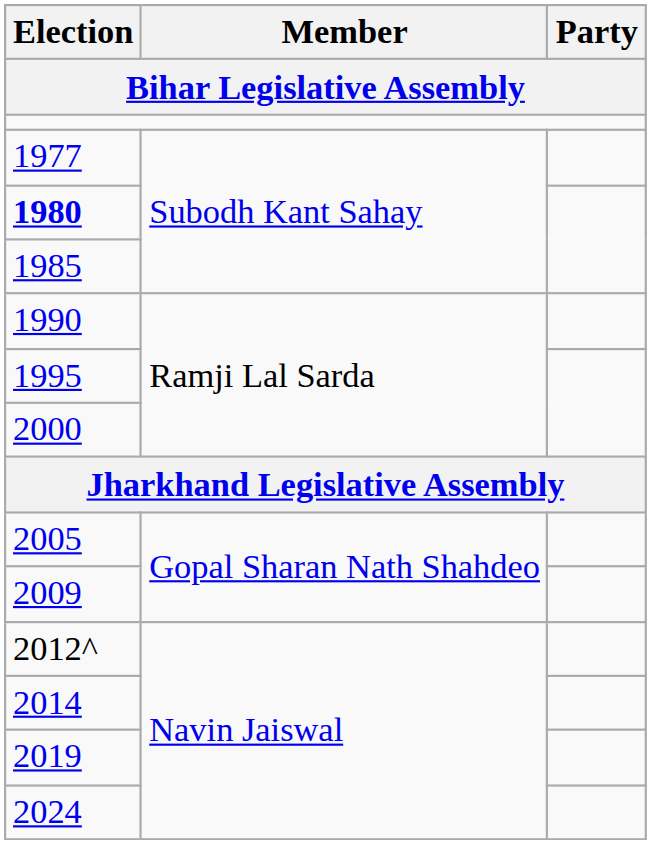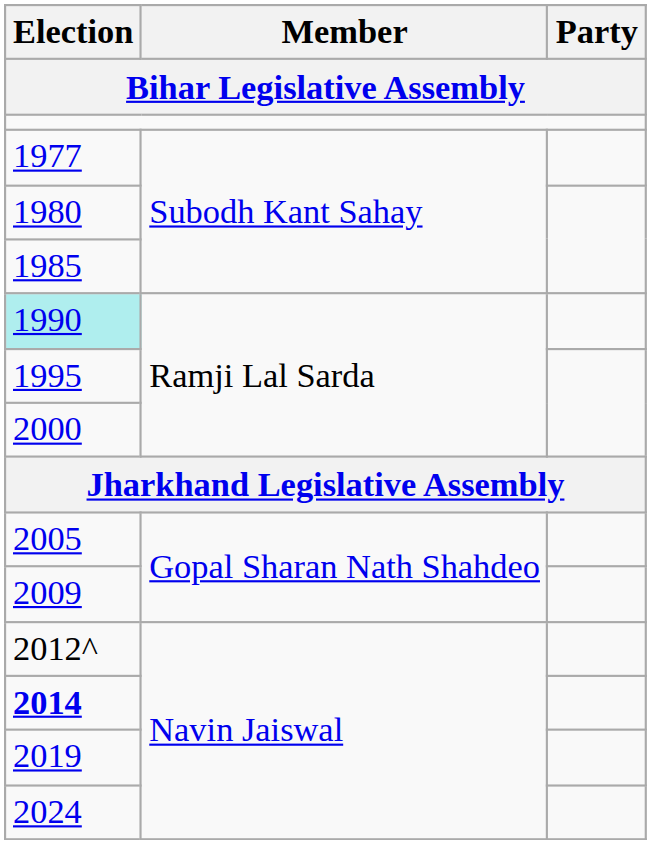(47, 211) bold -> (47, 211) normal
(47, 320) no background -> (47, 320) paleturquoise background
(47, 702) normal -> (47, 702) bold
